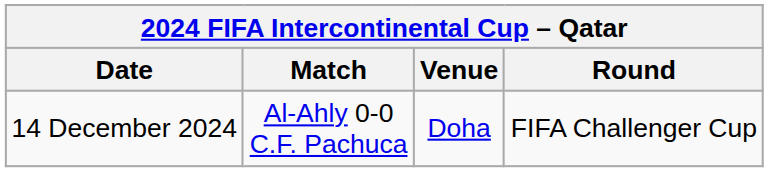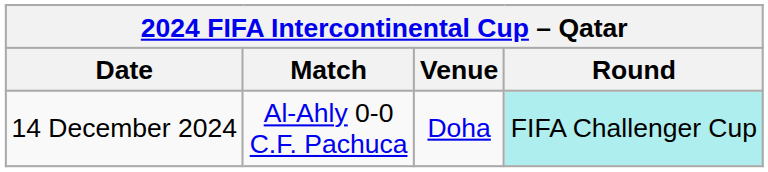(634, 128) no background -> (634, 128) paleturquoise background
